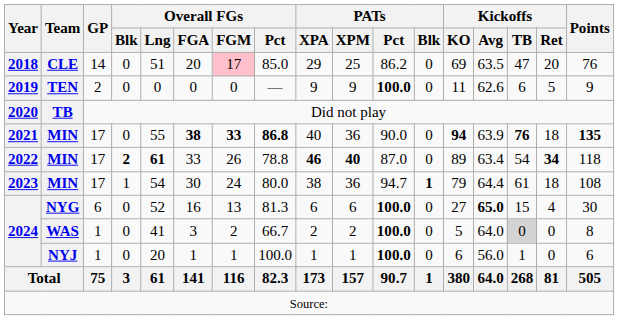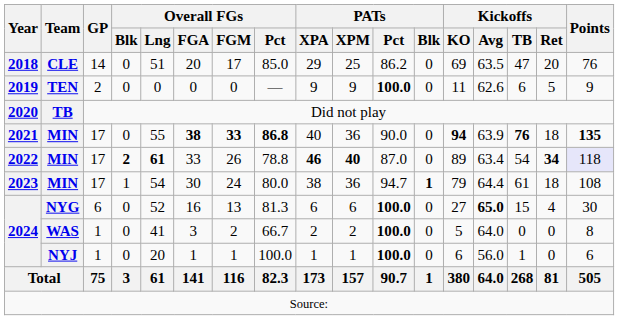(234, 64) pink background -> (234, 64) no background
(590, 159) no background -> (590, 159) lavender background
(522, 231) lightgrey background -> (522, 231) no background
